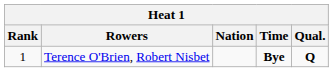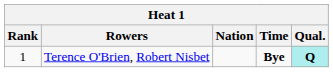(310, 56) no background -> (310, 56) paleturquoise background
